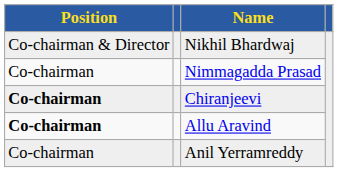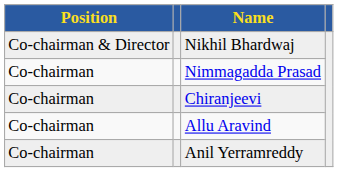(55, 99) bold -> (51, 99) normal
(55, 126) bold -> (51, 126) normal
